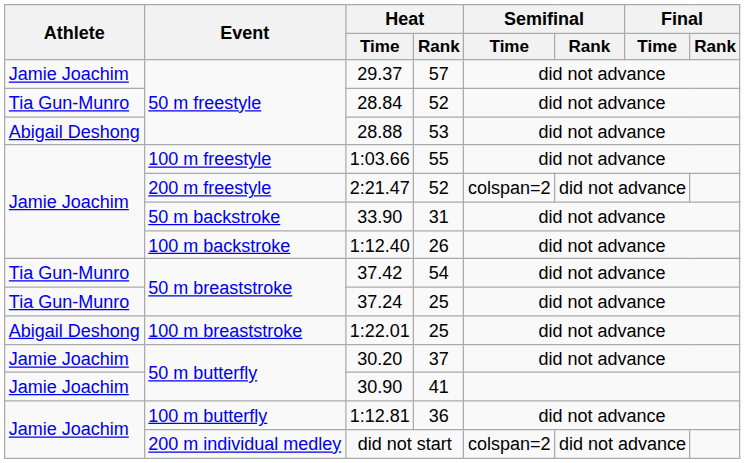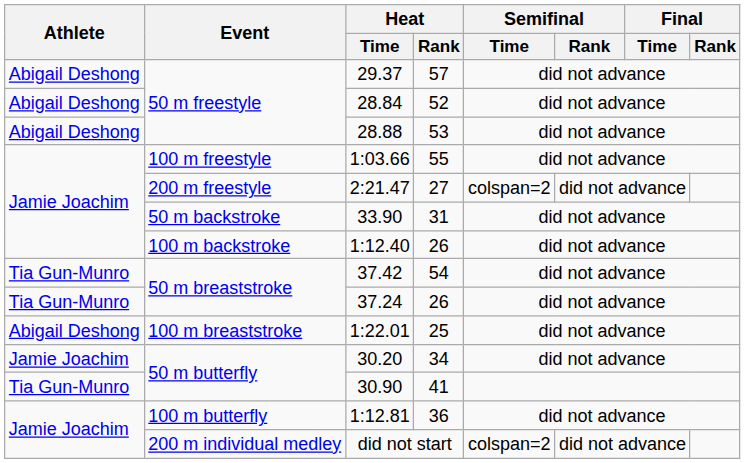(69, 75) Jamie Joachim -> (74, 75) Abigail Deshong
(69, 103) Tia Gun-Munro -> (74, 103) Abigail Deshong
(439, 188) 52 -> (439, 188) 27
(439, 302) 25 -> (439, 302) 26
(439, 359) 37 -> (439, 359) 34
(69, 387) Jamie Joachim -> (69, 387) Tia Gun-Munro
